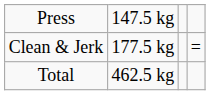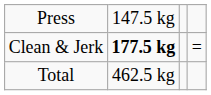(143, 47) normal -> (143, 47) bold
